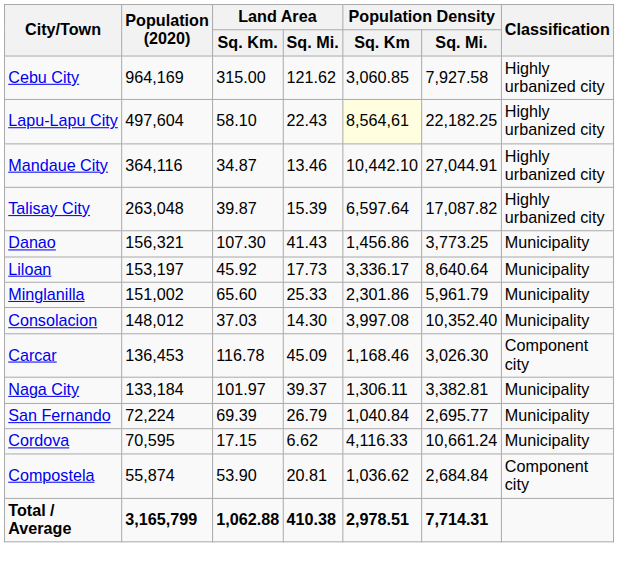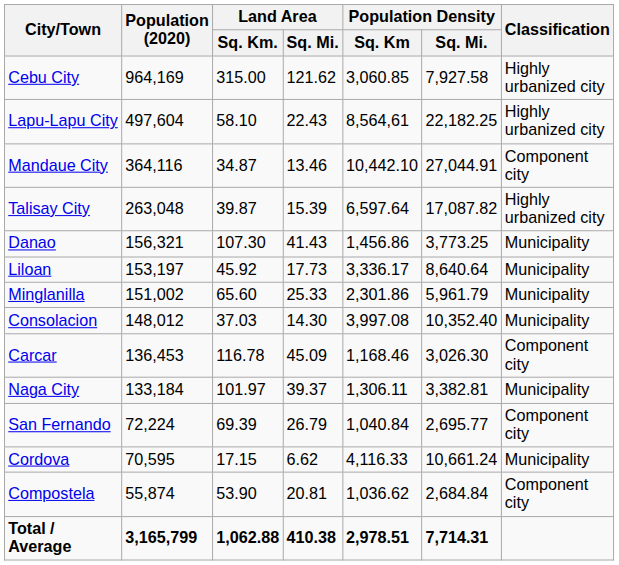(378, 121) lightyellow background -> (378, 121) no background
(555, 165) Highly urbanized city -> (547, 165) Component city
(547, 415) Municipality -> (547, 424) Component city
